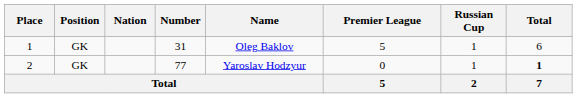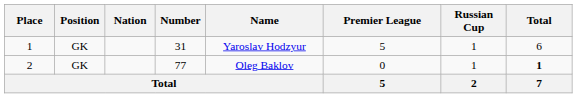(264, 46) Oleg Baklov -> (264, 46) Yaroslav Hodzyur
(264, 65) Yaroslav Hodzyur -> (264, 65) Oleg Baklov
